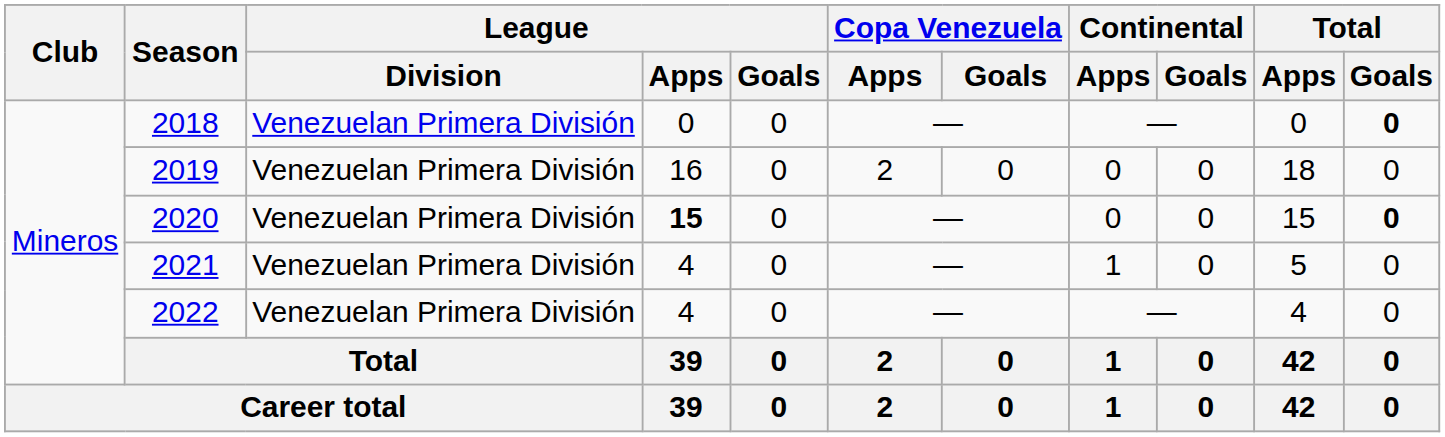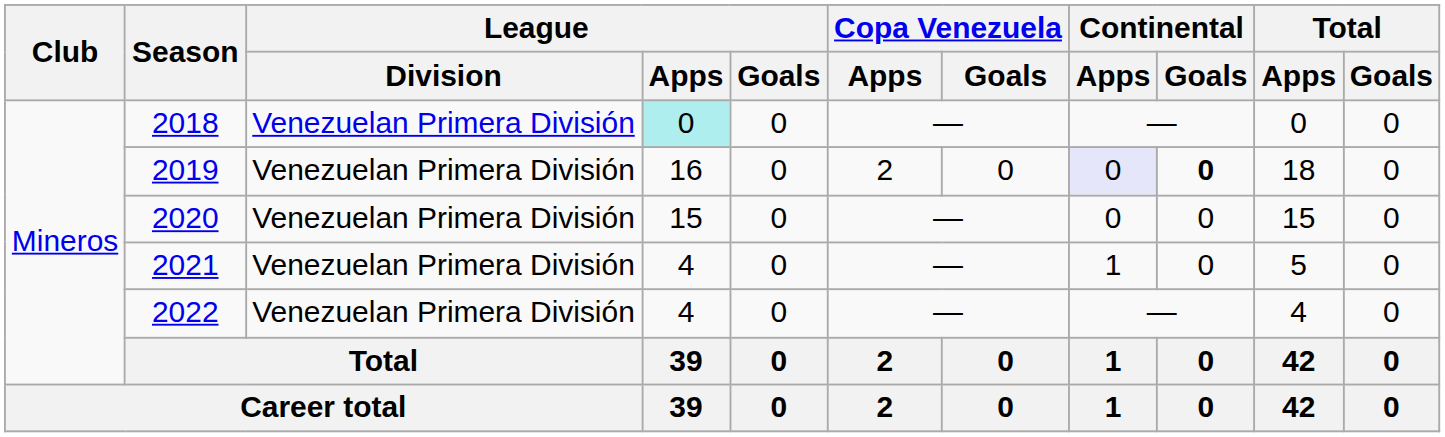(686, 123) no background -> (686, 123) paleturquoise background
(1391, 123) bold -> (1391, 123) normal
(1113, 170) no background -> (1113, 170) lavender background
(1206, 170) normal -> (1206, 170) bold
(686, 218) bold -> (686, 218) normal
(1391, 218) bold -> (1391, 218) normal
